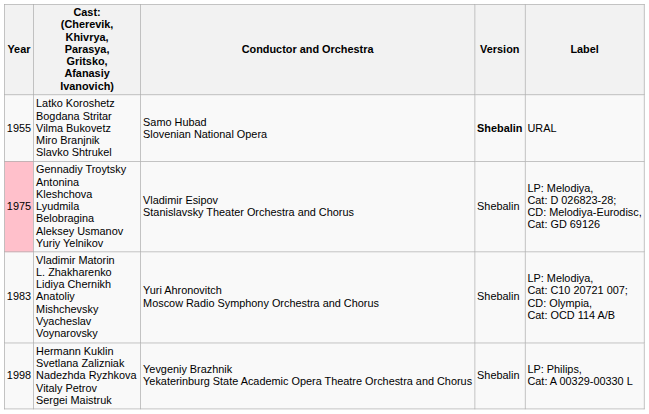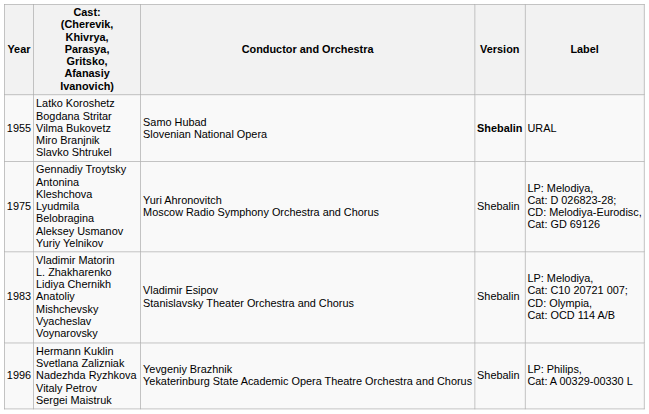(19, 206) pink background -> (19, 206) no background
(249, 206) Vladimir Esipov Stanislavsky Theater Orchestra and Chorus -> (261, 206) Yuri Ahronovitch Moscow Radio Symphony Orchestra and Chorus
(261, 297) Yuri Ahronovitch Moscow Radio Symphony Orchestra and Chorus -> (249, 297) Vladimir Esipov Stanislavsky Theater Orchestra and Chorus
(19, 375) 1998 -> (19, 375) 1996
